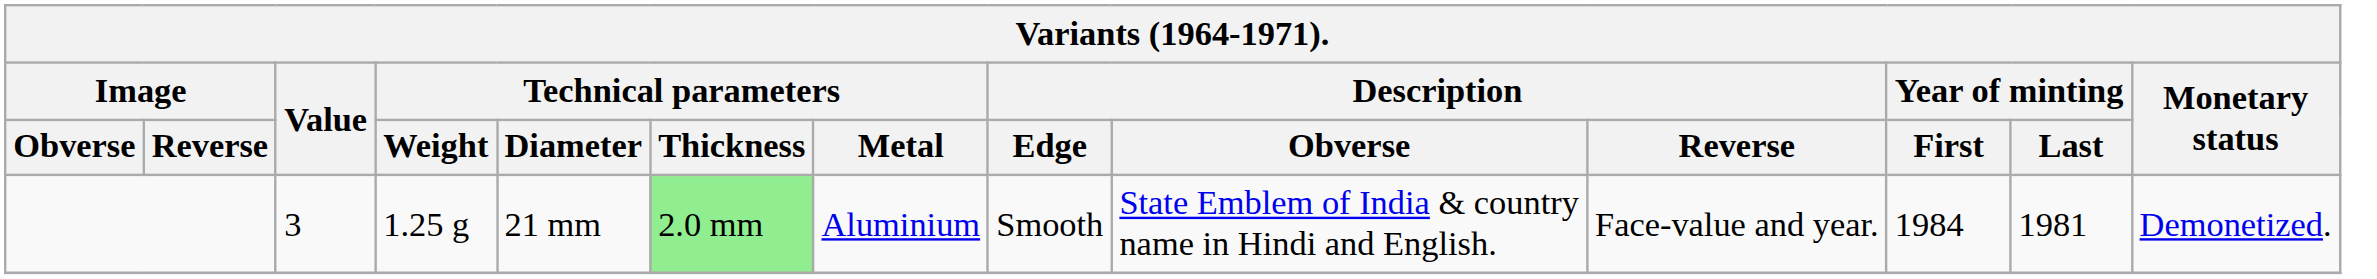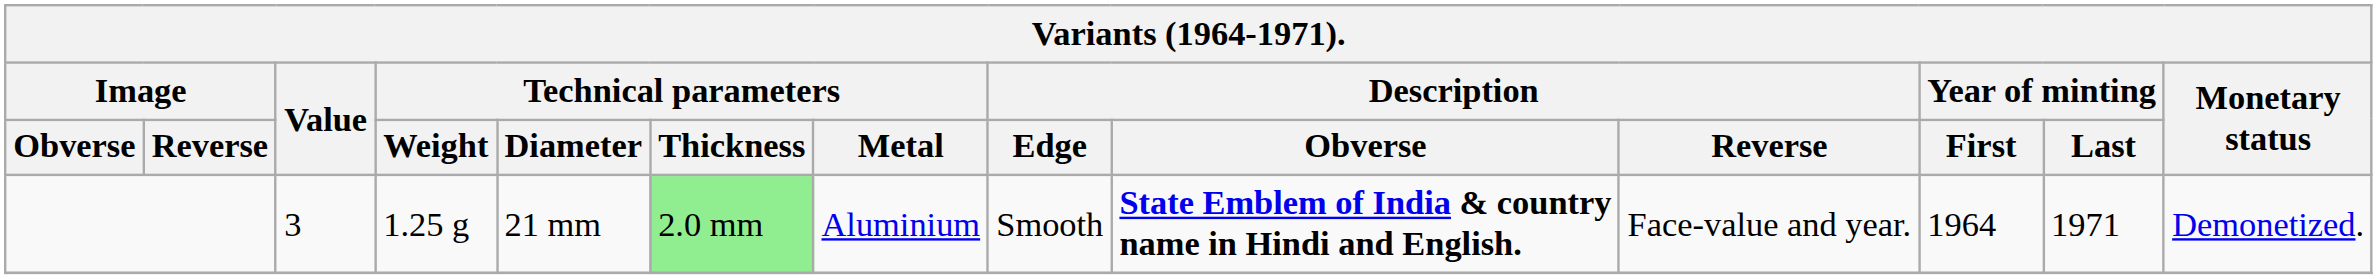(1349, 223) normal -> (1365, 223) bold
(1929, 223) 1984 -> (1962, 223) 1964
(2053, 223) 1981 -> (2085, 223) 1971
